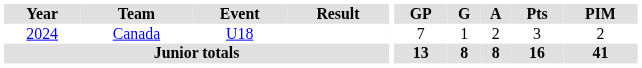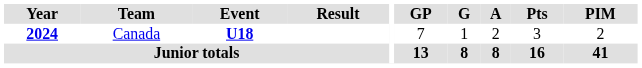(42, 33) normal -> (42, 33) bold
(240, 33) normal -> (240, 33) bold
